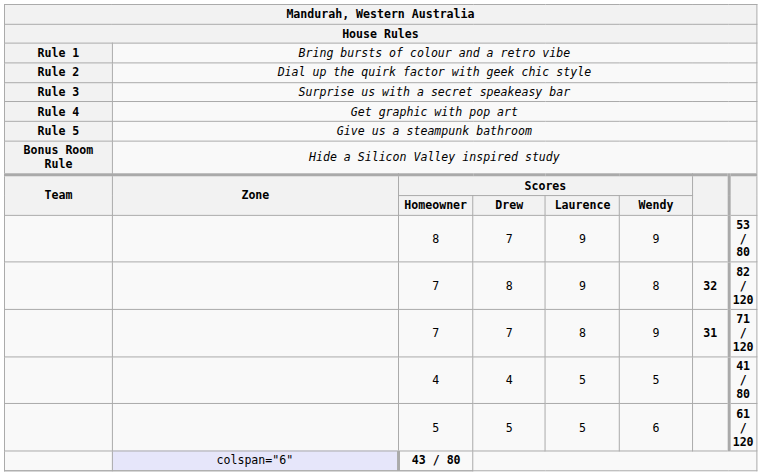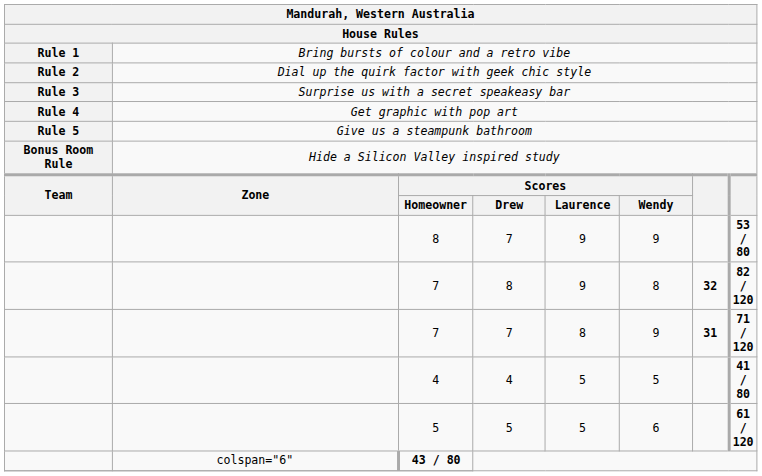(255, 460) lavender background -> (255, 460) no background
